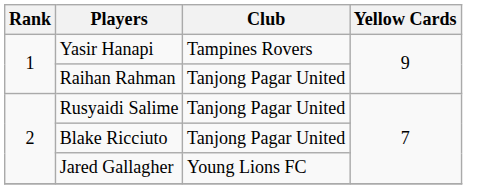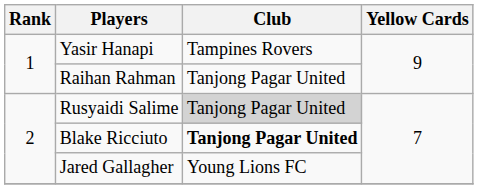(266, 108) no background -> (266, 108) lightgrey background
(266, 138) normal -> (272, 138) bold
